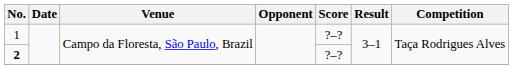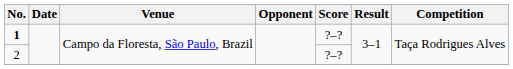(17, 34) normal -> (17, 34) bold
(17, 54) bold -> (17, 54) normal
